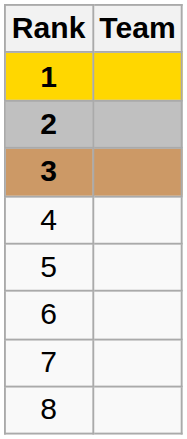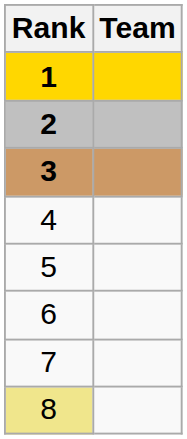(49, 409) no background -> (49, 409) khaki background
